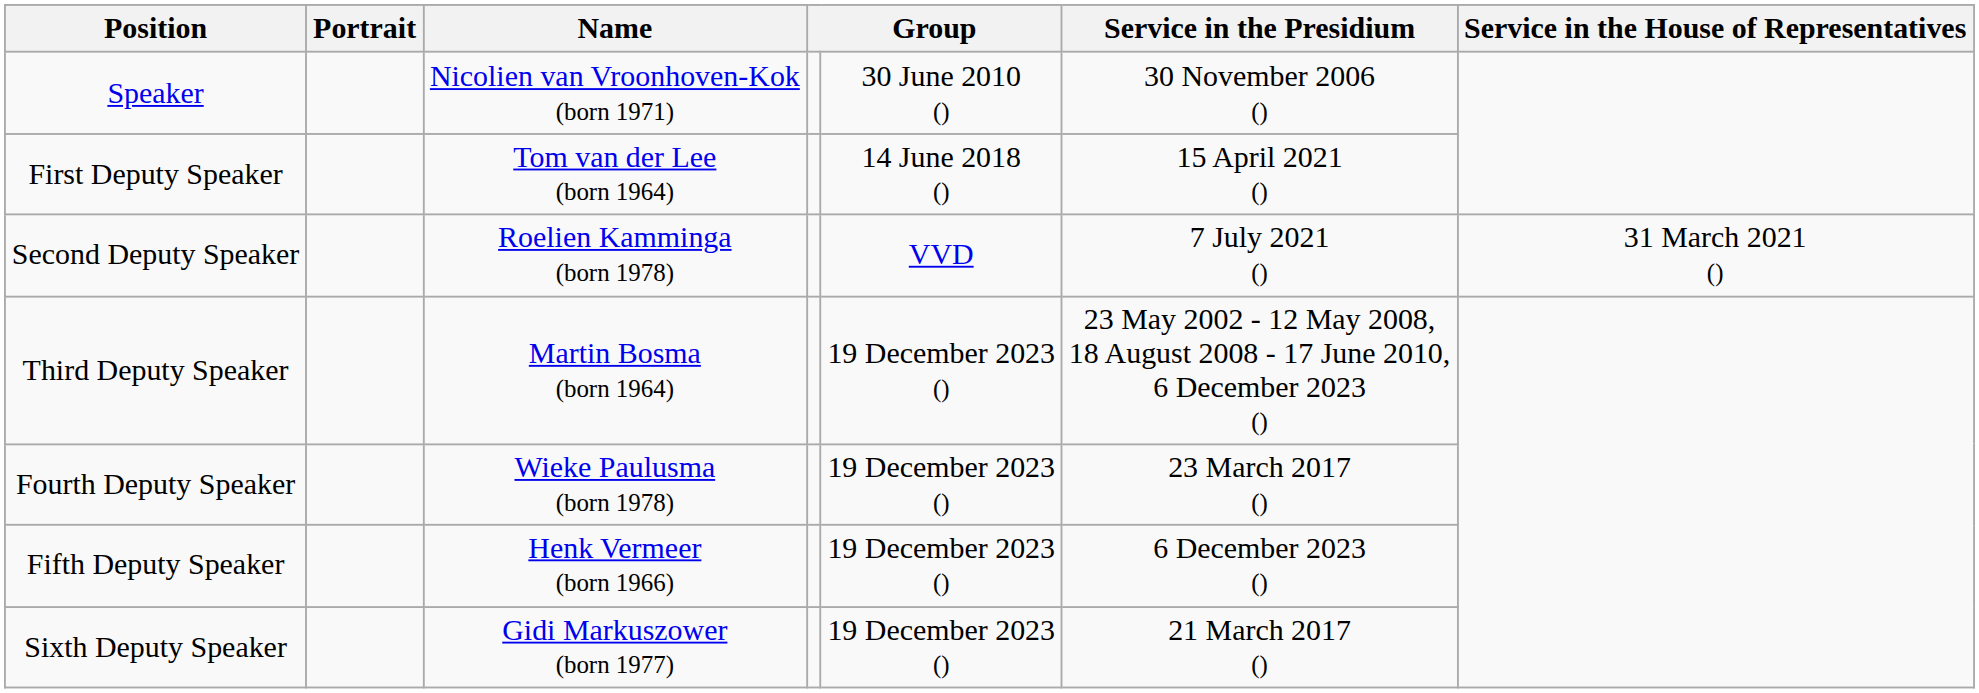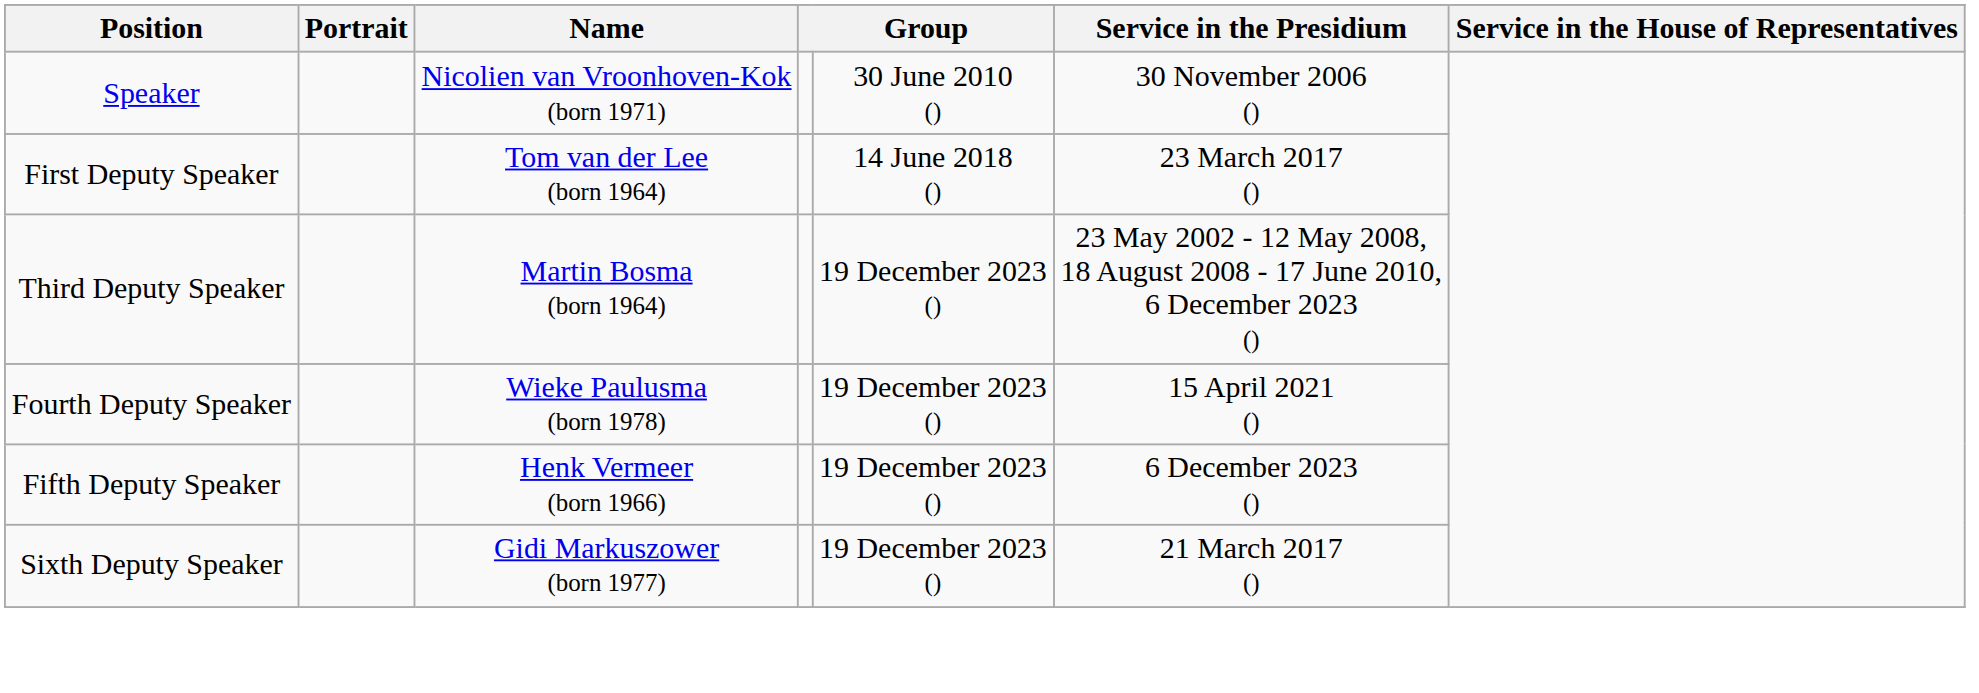(1260, 173) 15 April 2021 () -> (1251, 173) 23 March 2017 ()
- row: (156, 254)
(1260, 484) 23 March 2017 () -> (1251, 403) 15 April 2021 ()
